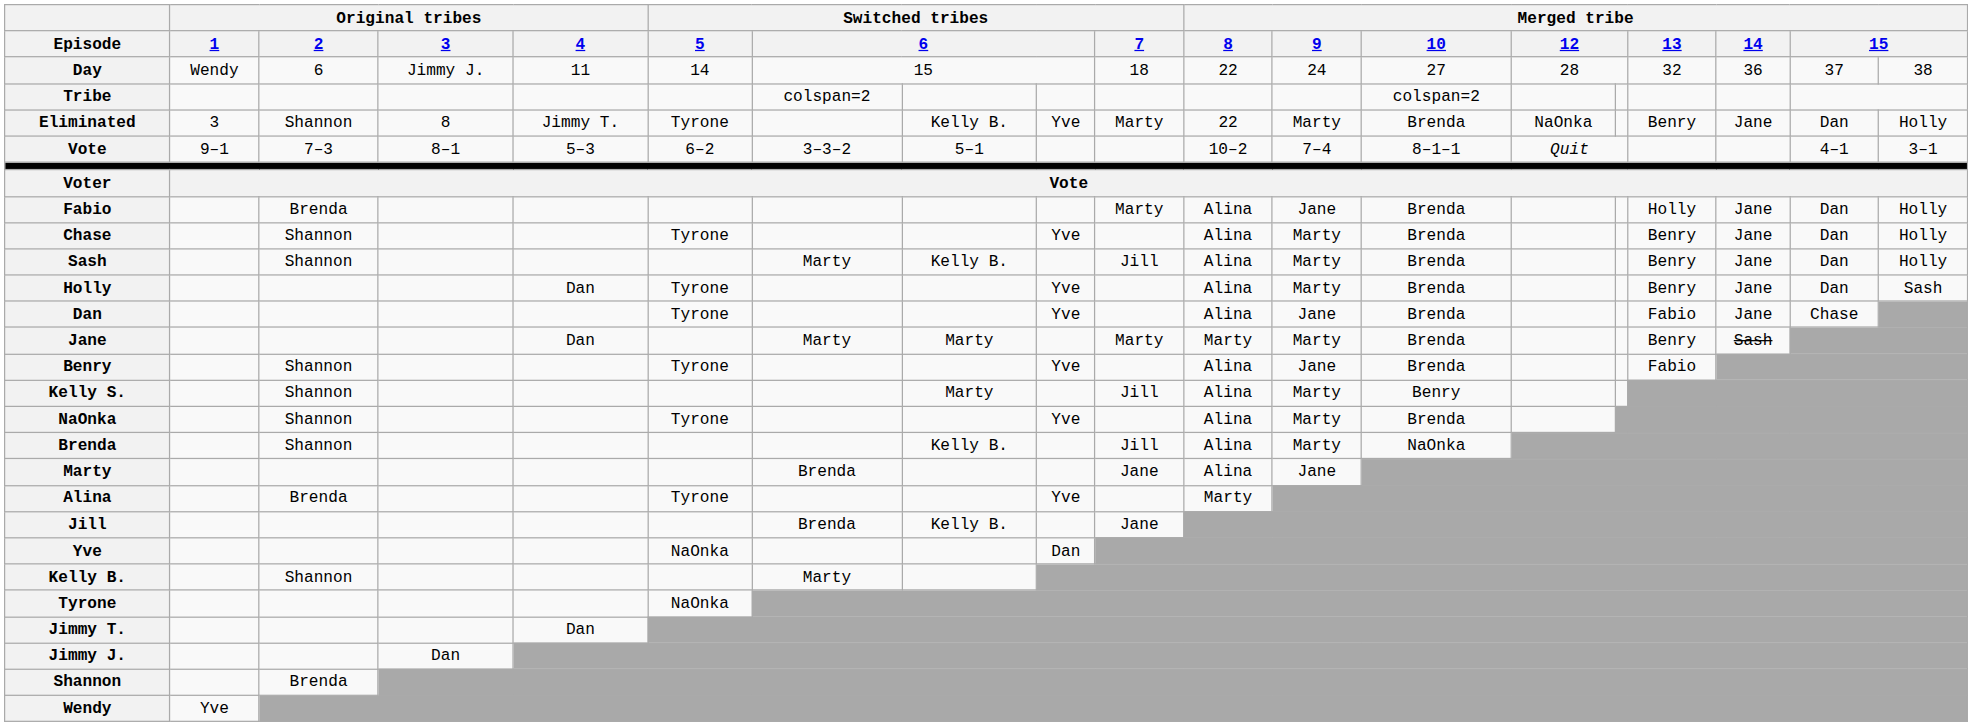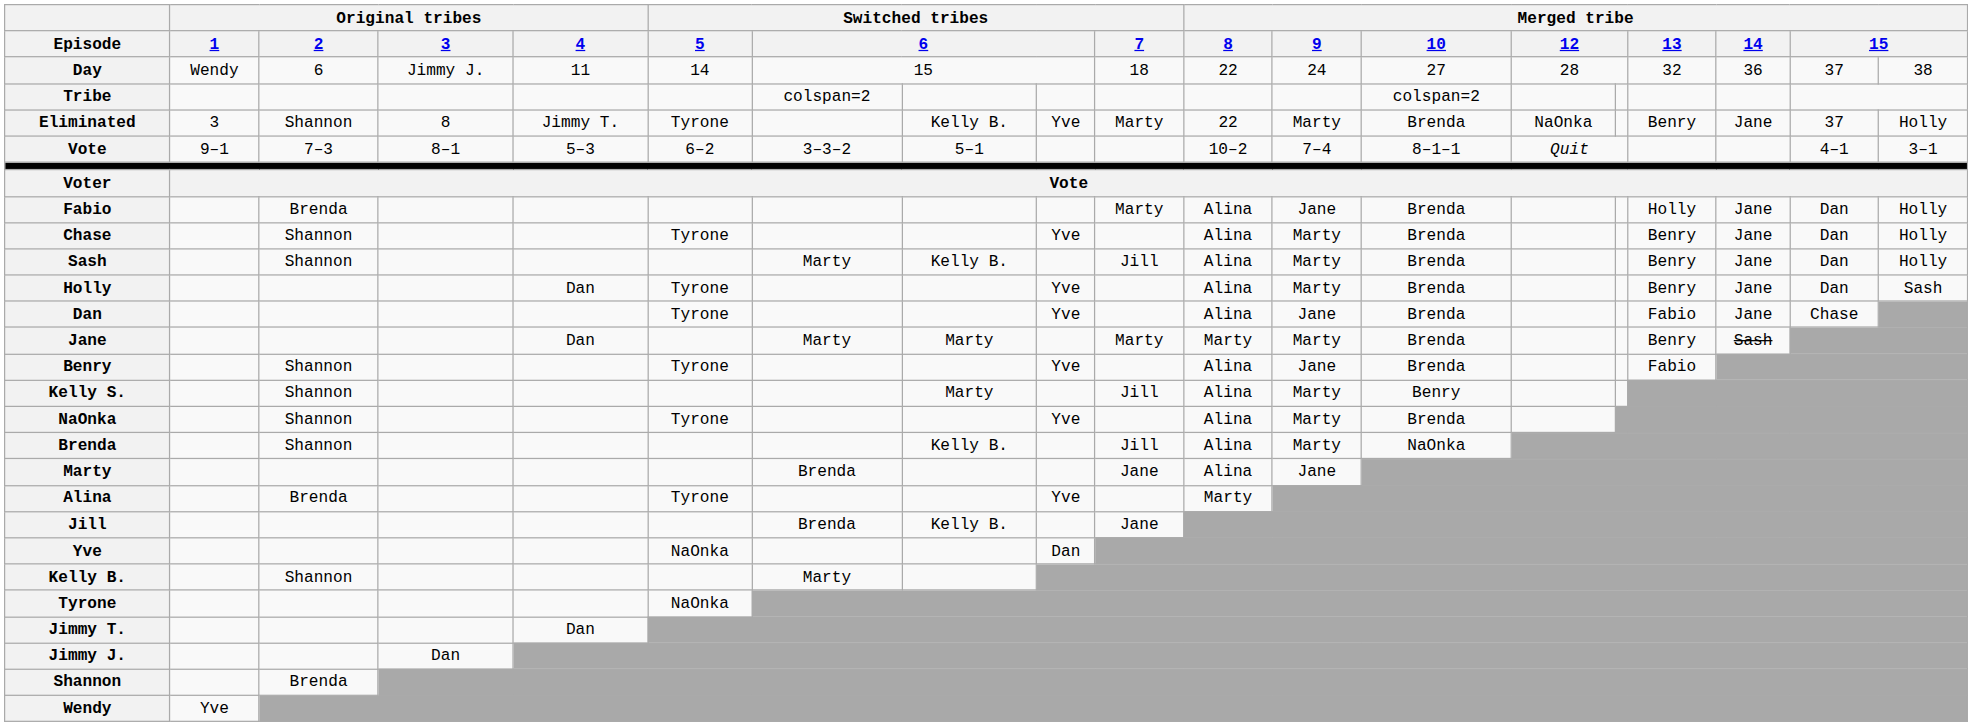(1834, 123) Dan -> (1834, 123) 37
